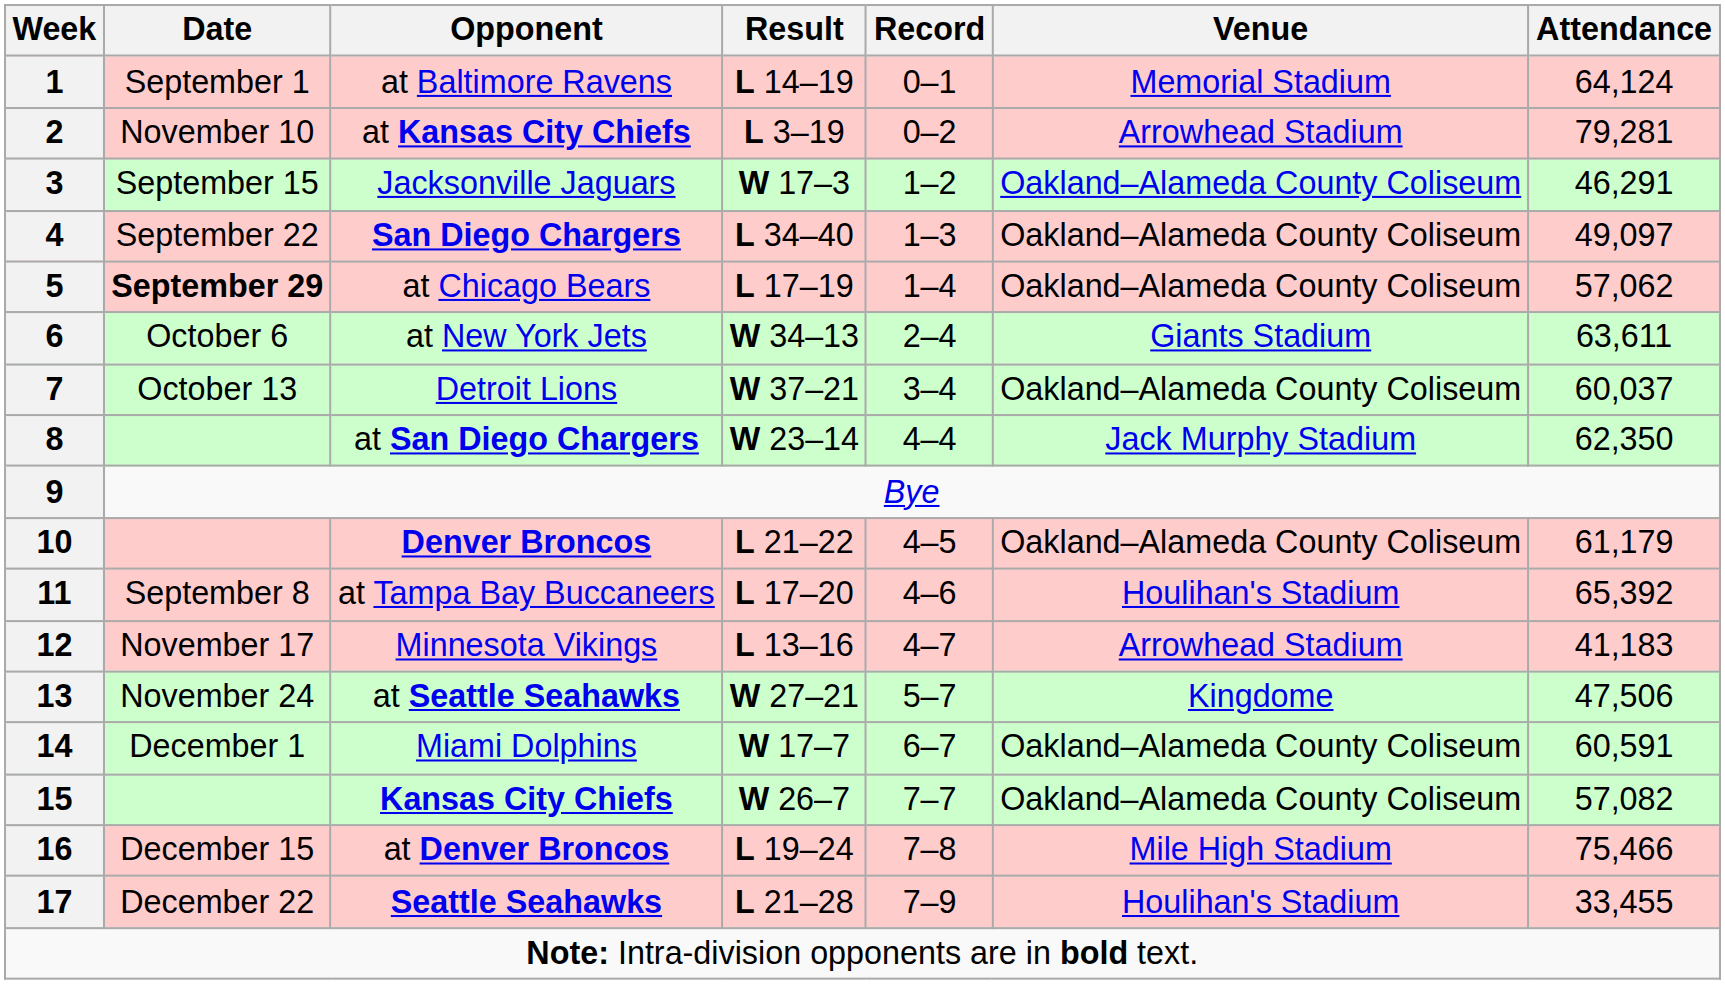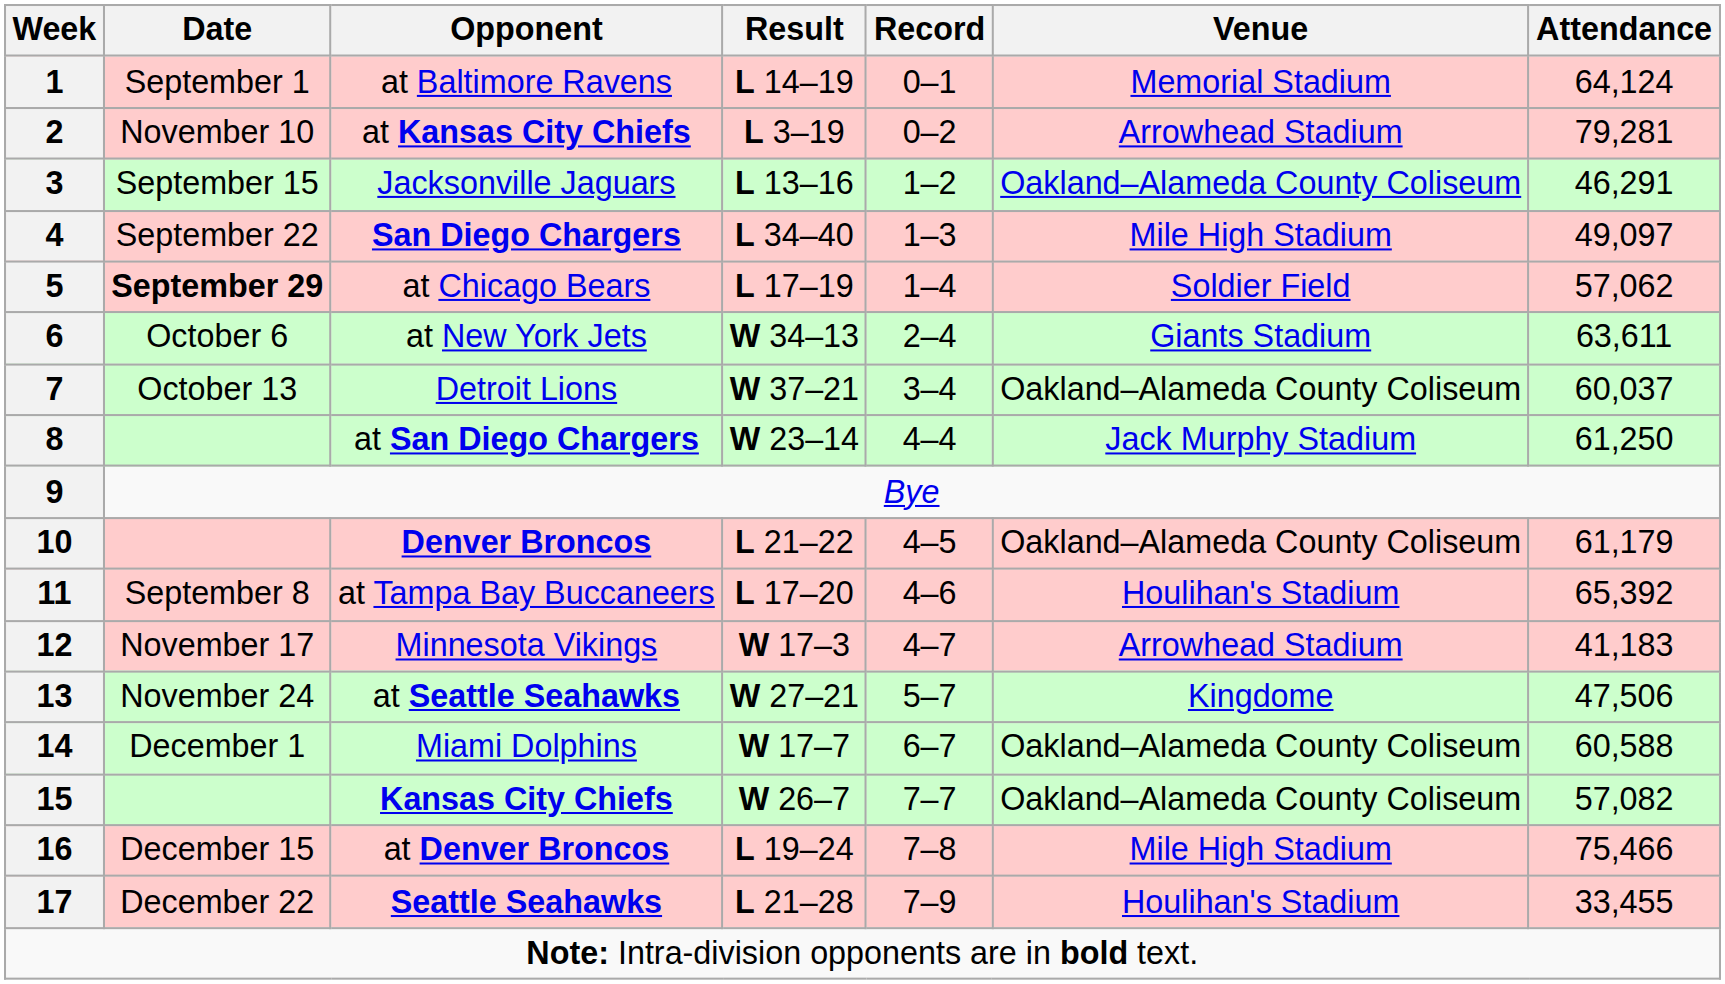(794, 183) W 17–3 -> (794, 183) L 13–16
(1261, 235) Oakland–Alameda County Coliseum -> (1261, 235) Mile High Stadium
(1261, 286) Oakland–Alameda County Coliseum -> (1261, 286) Soldier Field
(1624, 440) 62,350 -> (1624, 440) 61,250
(794, 645) L 13–16 -> (794, 645) W 17–3
(1624, 747) 60,591 -> (1624, 747) 60,588
